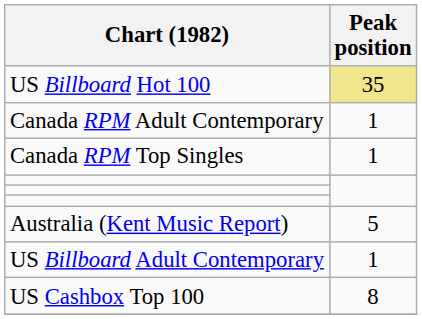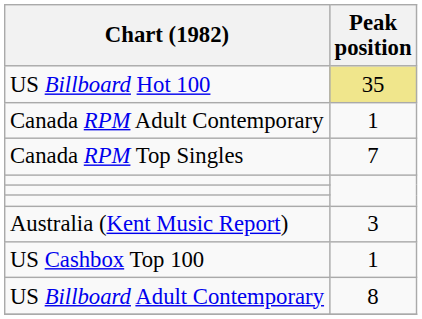(373, 156) 1 -> (373, 156) 7
(373, 223) 5 -> (373, 223) 3
(167, 259) US Billboard Adult Contemporary -> (107, 259) US Cashbox Top 100
(107, 295) US Cashbox Top 100 -> (167, 295) US Billboard Adult Contemporary
